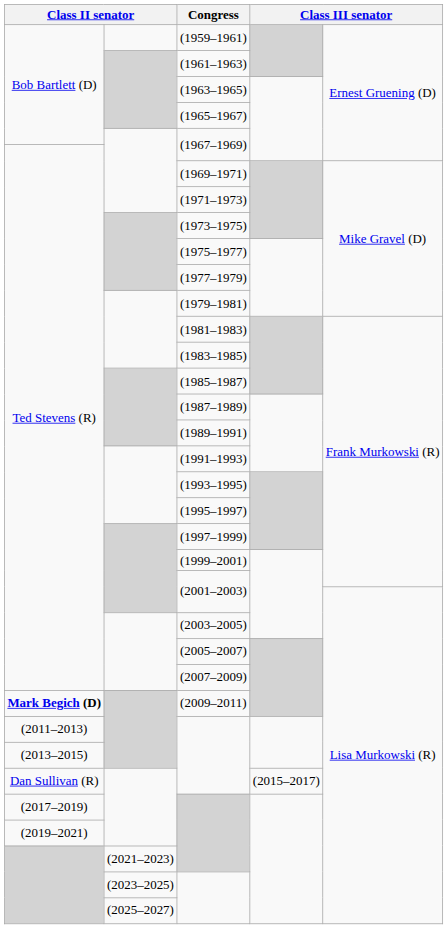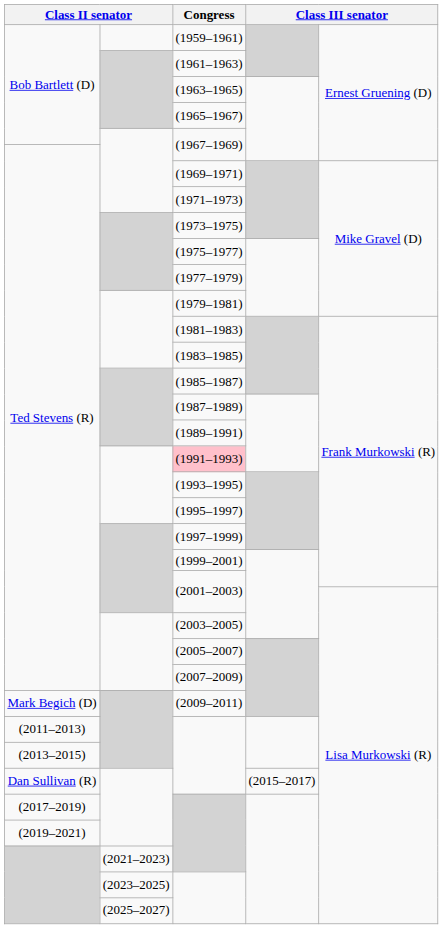(213, 459) no background -> (209, 459) pink background
(54, 703) bold -> (52, 703) normal
